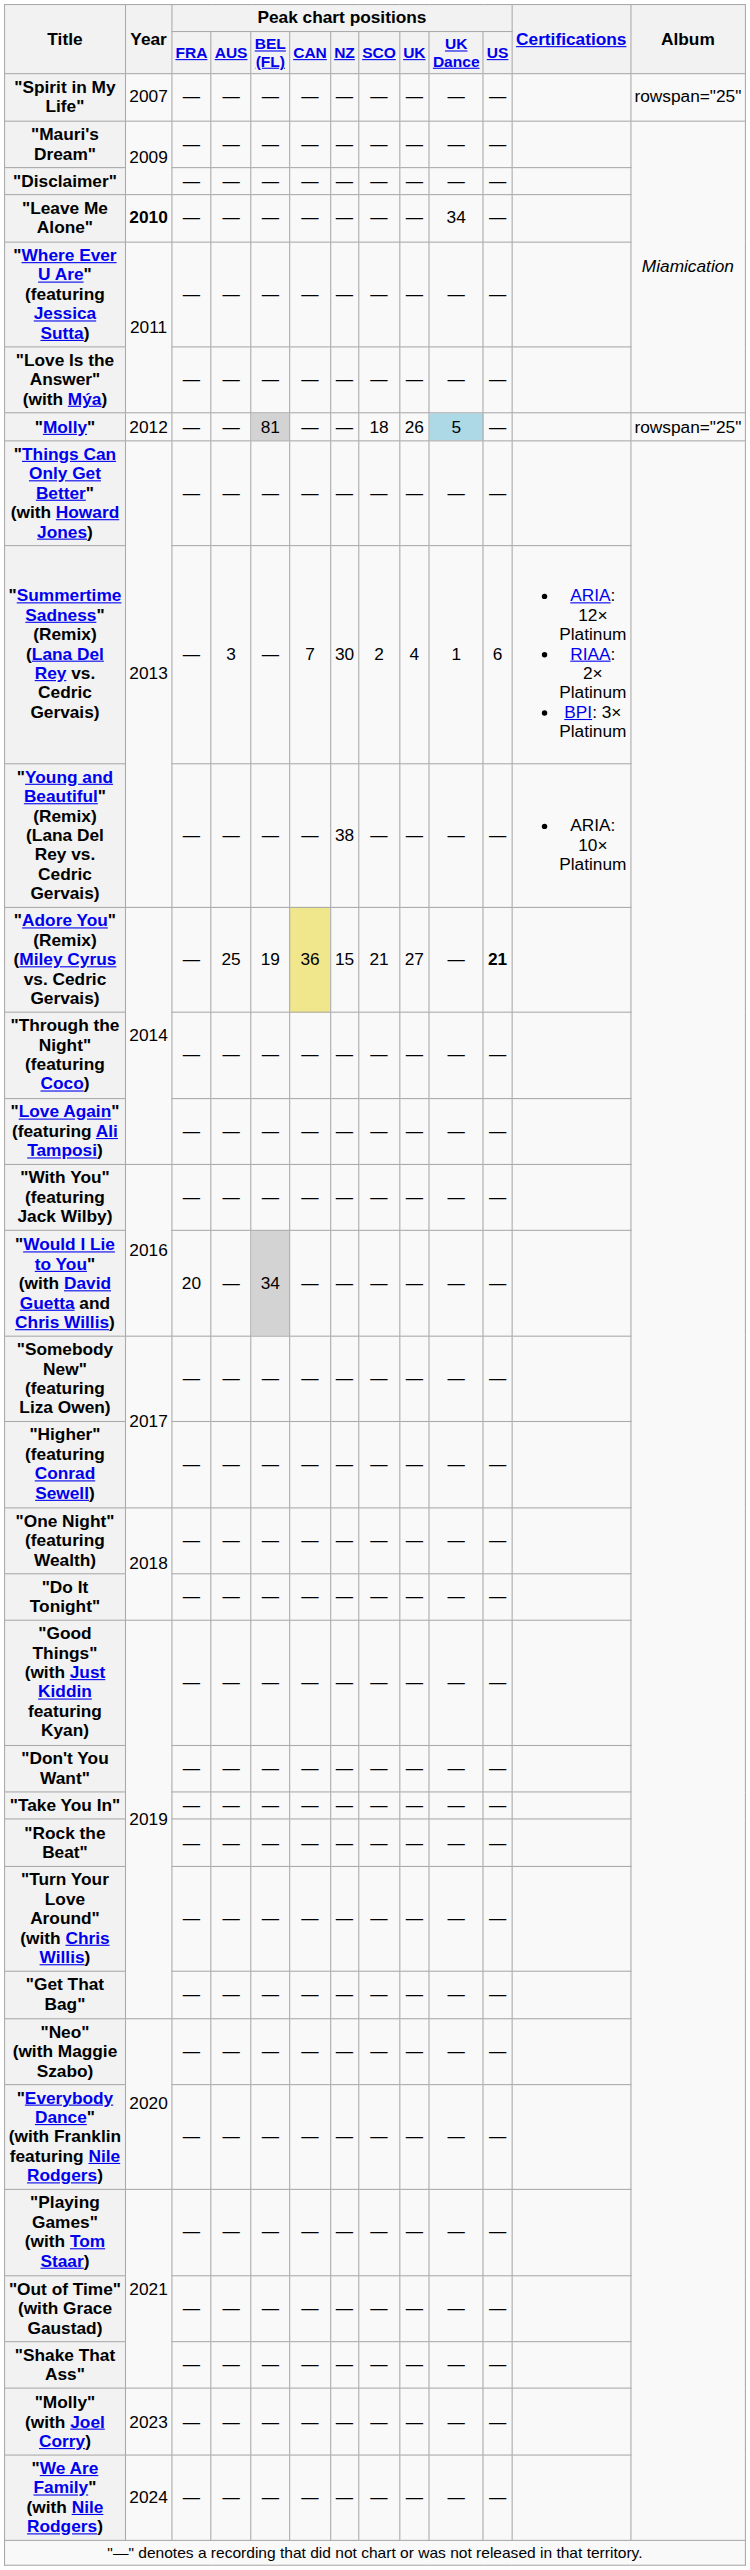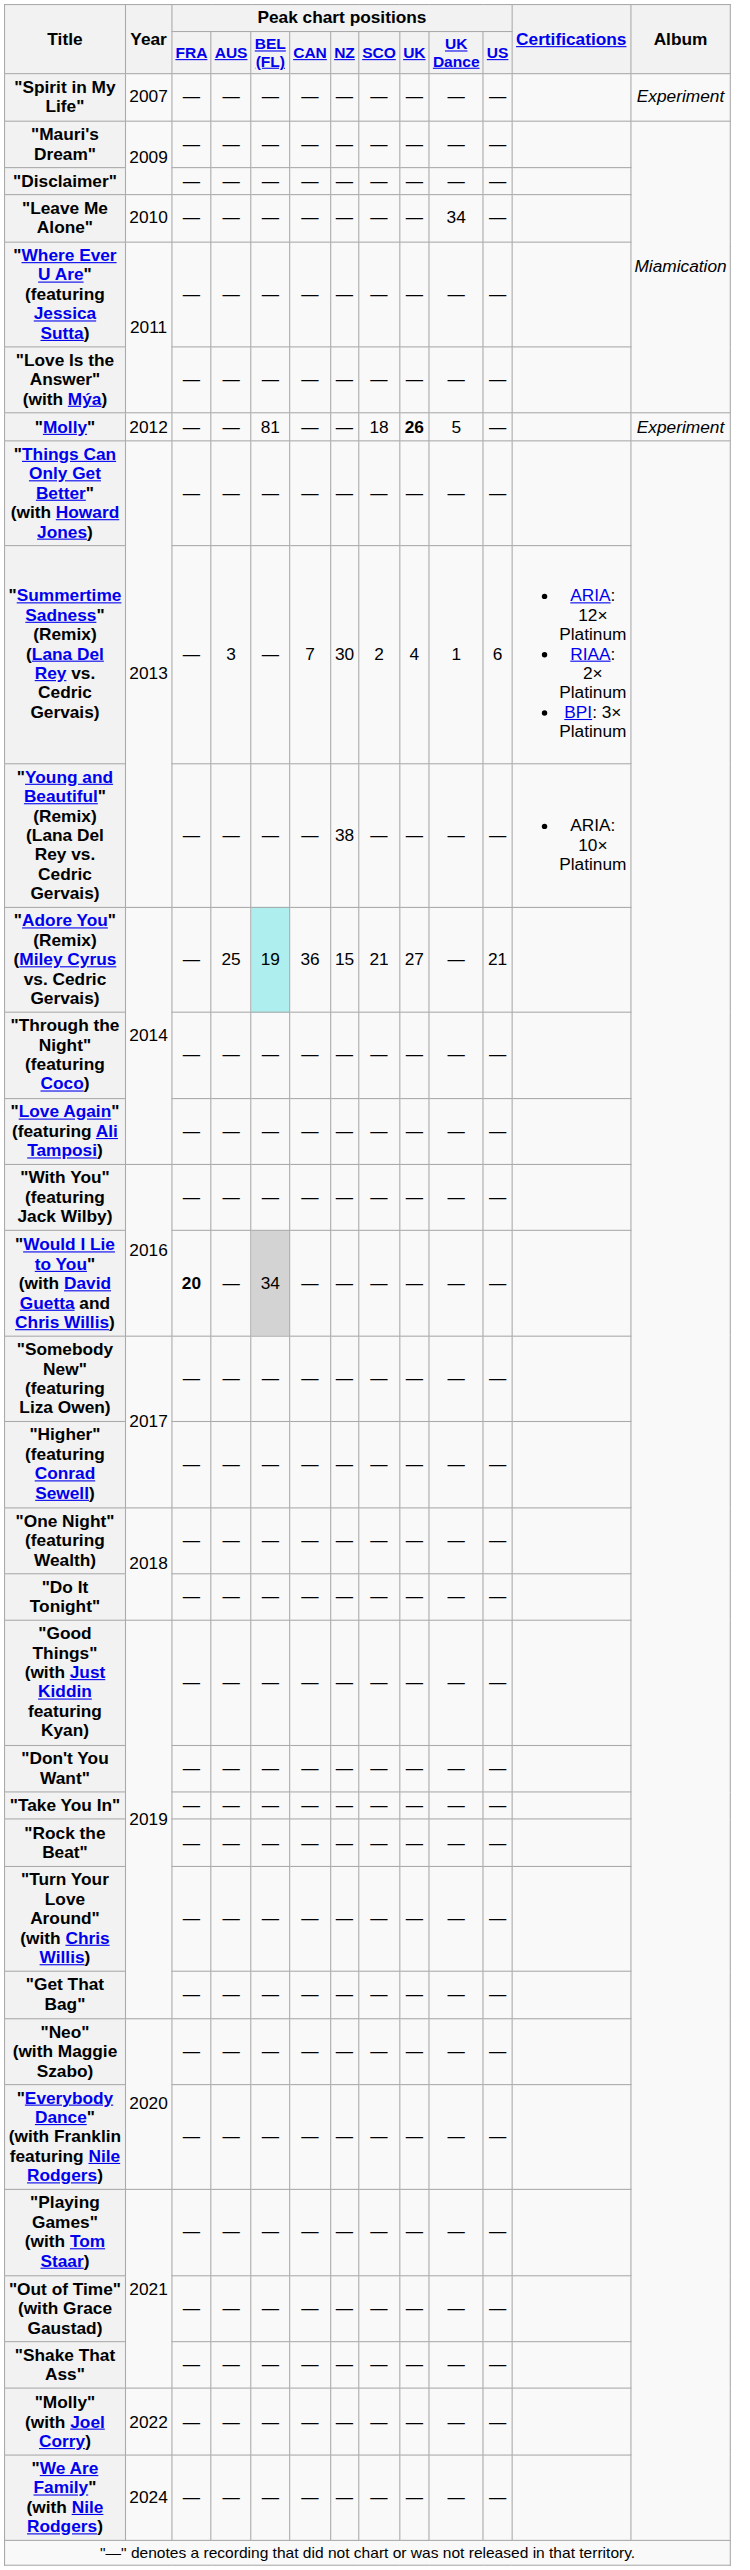(688, 97) rowspan="25" -> (681, 97) Experiment
(149, 218) bold -> (149, 218) normal
(270, 426) lightgrey background -> (270, 426) no background
(414, 426) normal -> (414, 426) bold
(456, 426) lightblue background -> (456, 426) no background
(688, 426) rowspan="25" -> (681, 426) Experiment
(270, 959) no background -> (270, 959) paleturquoise background
(310, 959) khaki background -> (310, 959) no background
(498, 959) bold -> (498, 959) normal
(191, 1283) normal -> (191, 1283) bold
(149, 2421) 2023 -> (149, 2421) 2022
